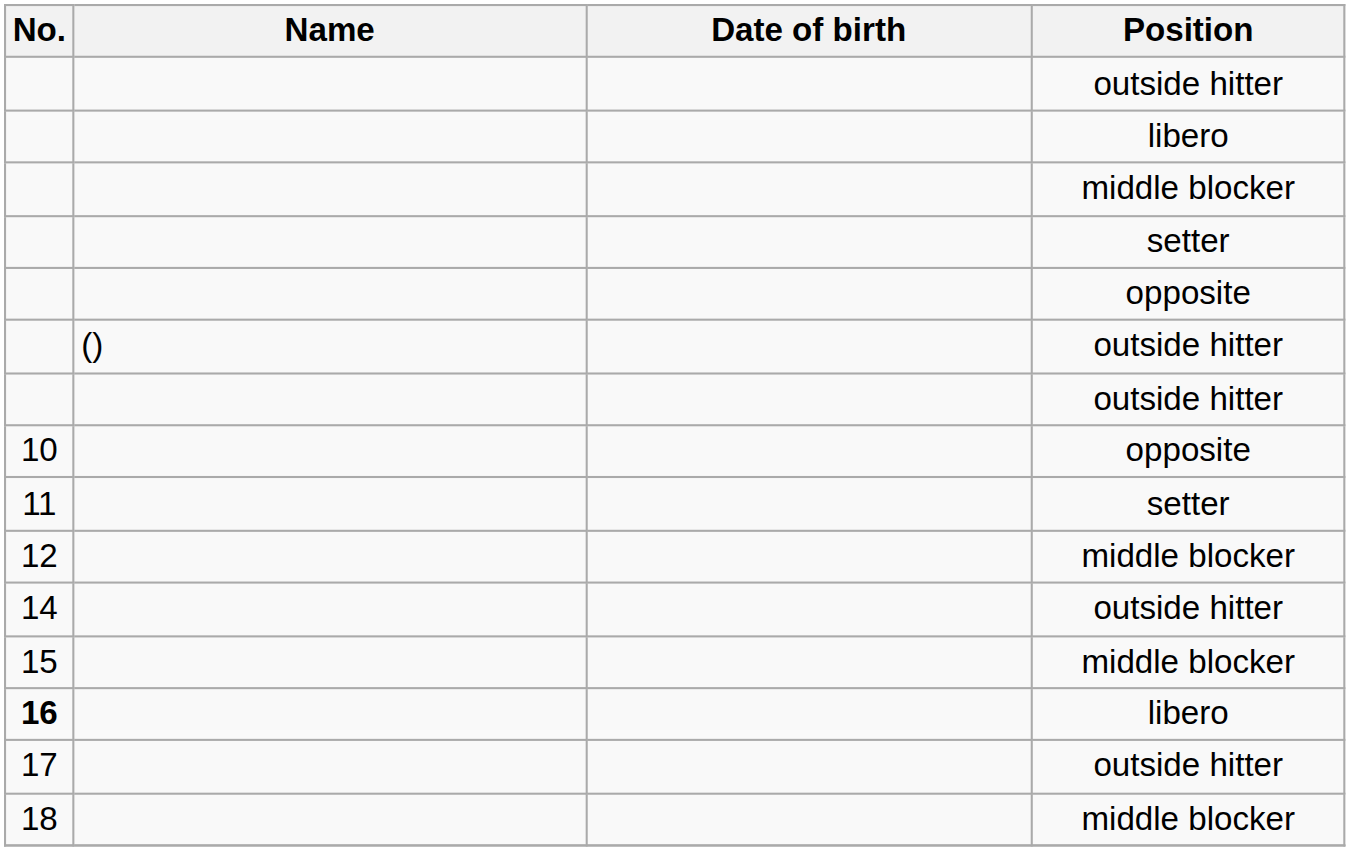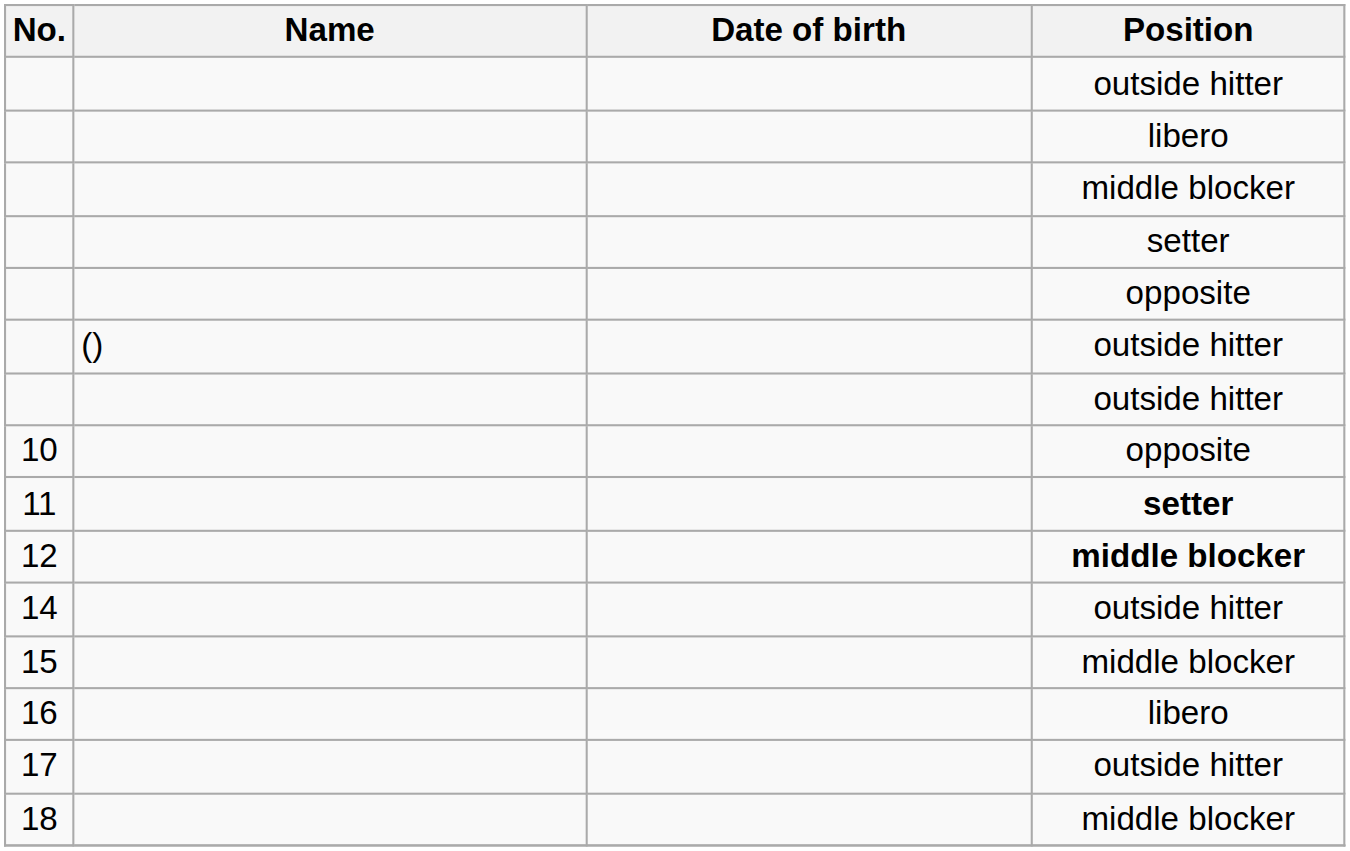(1188, 503) normal -> (1188, 503) bold
(1188, 556) normal -> (1188, 556) bold
(39, 713) bold -> (39, 713) normal
